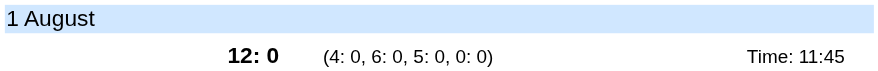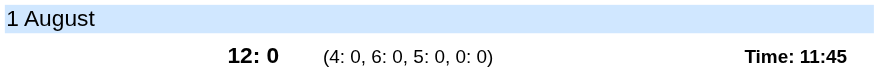(796, 57) normal -> (796, 55) bold
